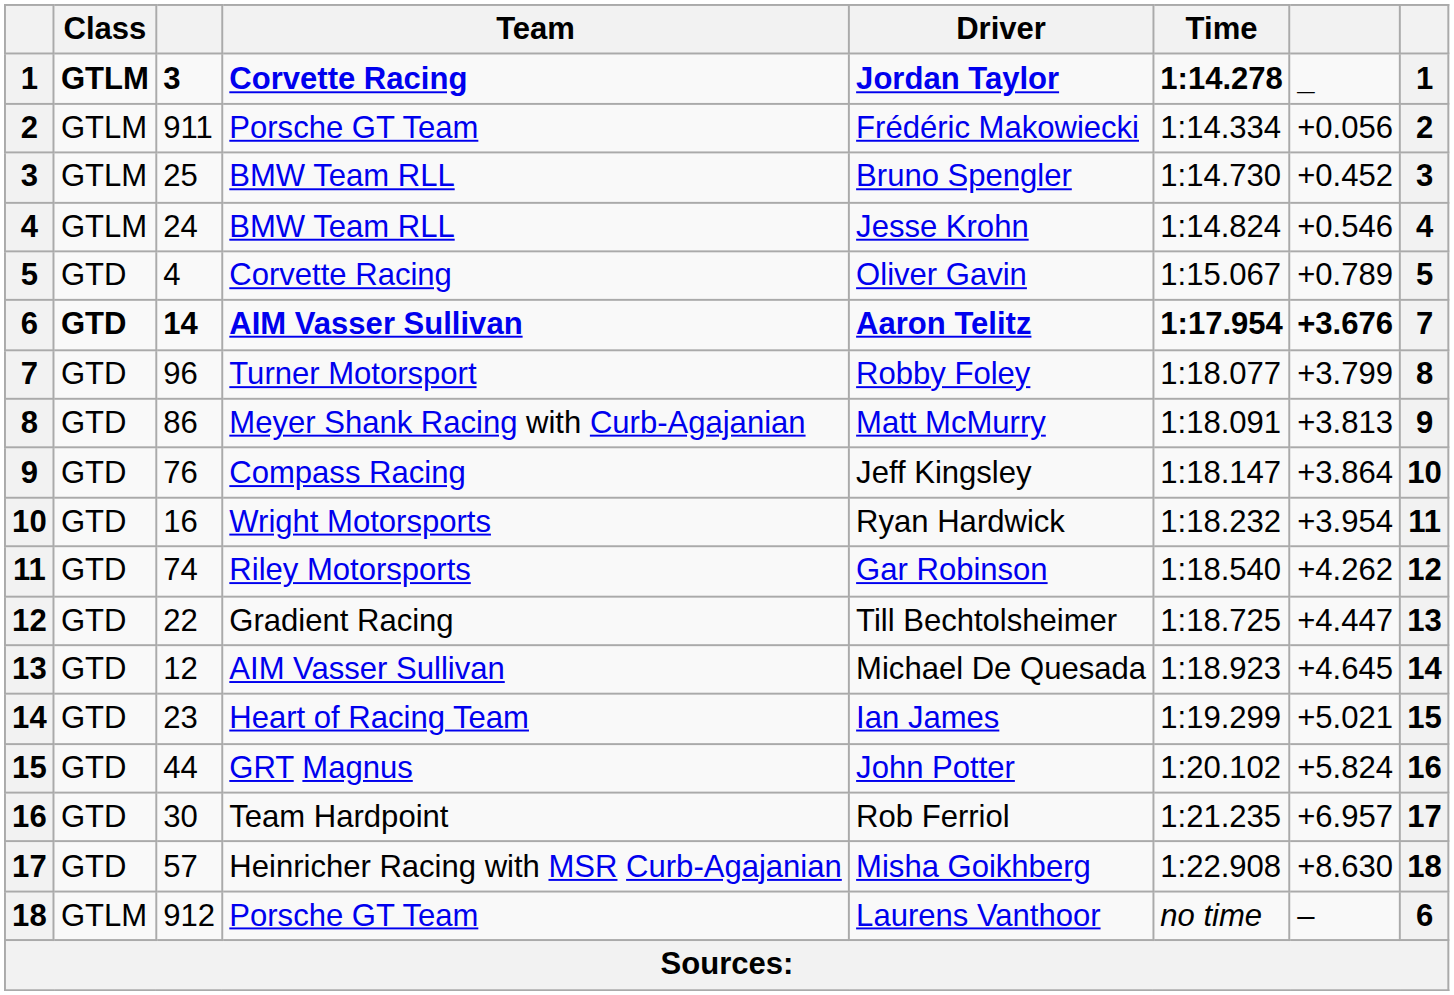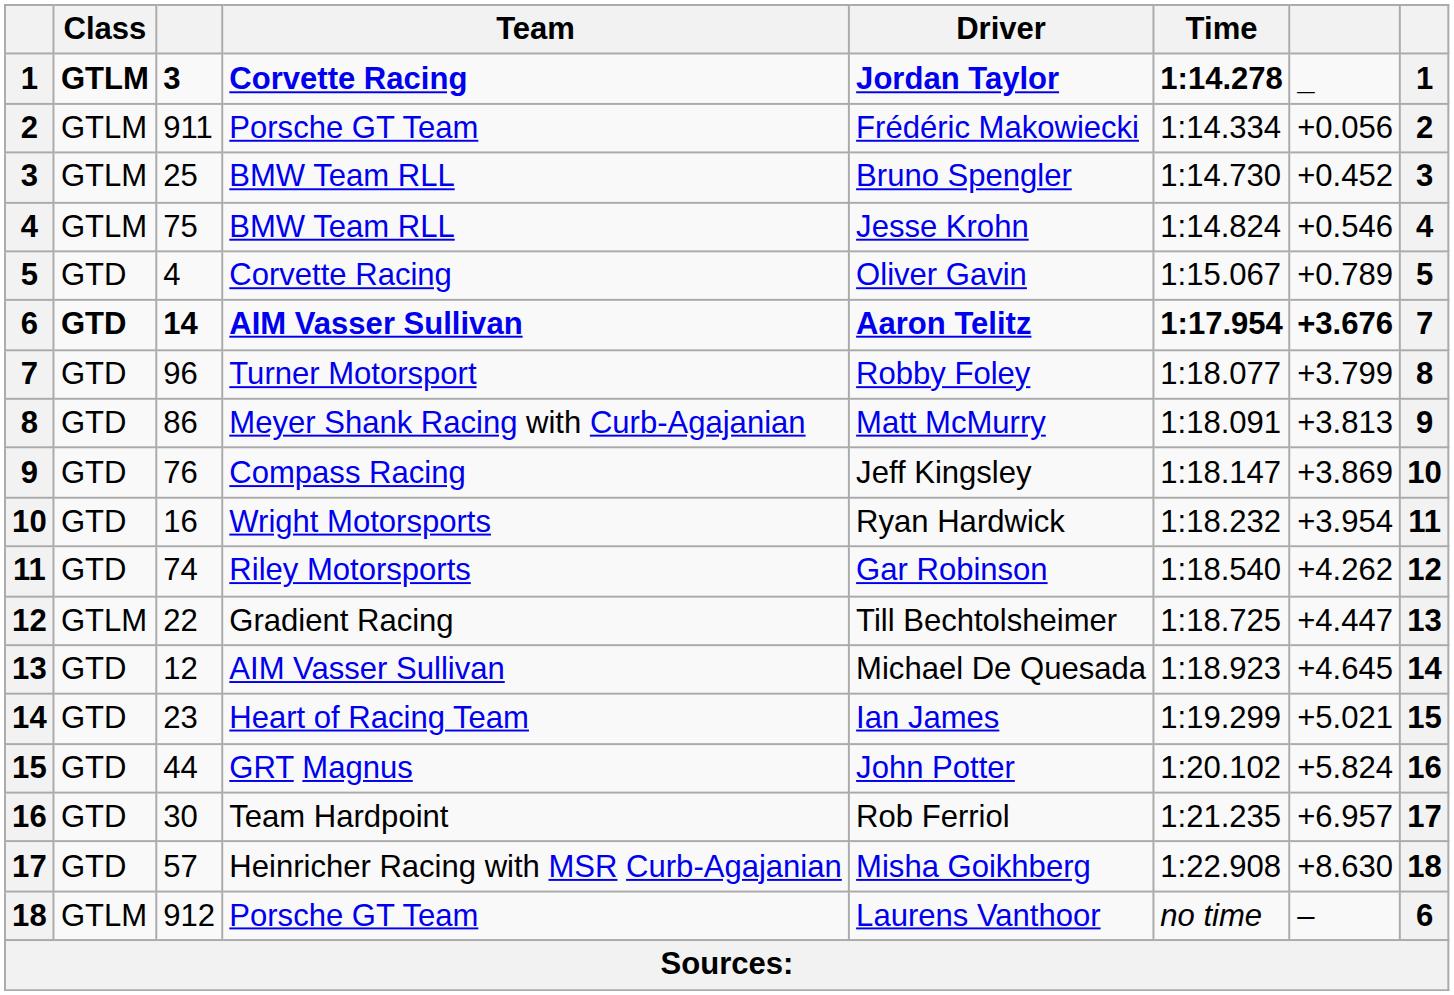(180, 226) 24 -> (180, 226) 75
(1345, 472) +3.864 -> (1345, 472) +3.869
(94, 619) GTD -> (104, 619) GTLM
